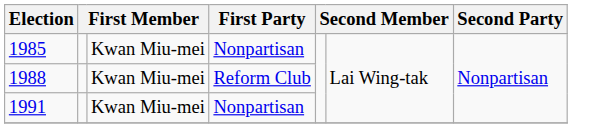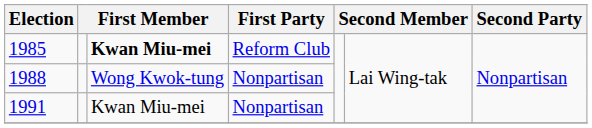(148, 48) normal -> (151, 48) bold
(259, 48) Nonpartisan -> (281, 48) Reform Club
(148, 78) Kwan Miu-mei -> (157, 78) Wong Kwok-tung
(262, 78) Reform Club -> (278, 78) Nonpartisan
